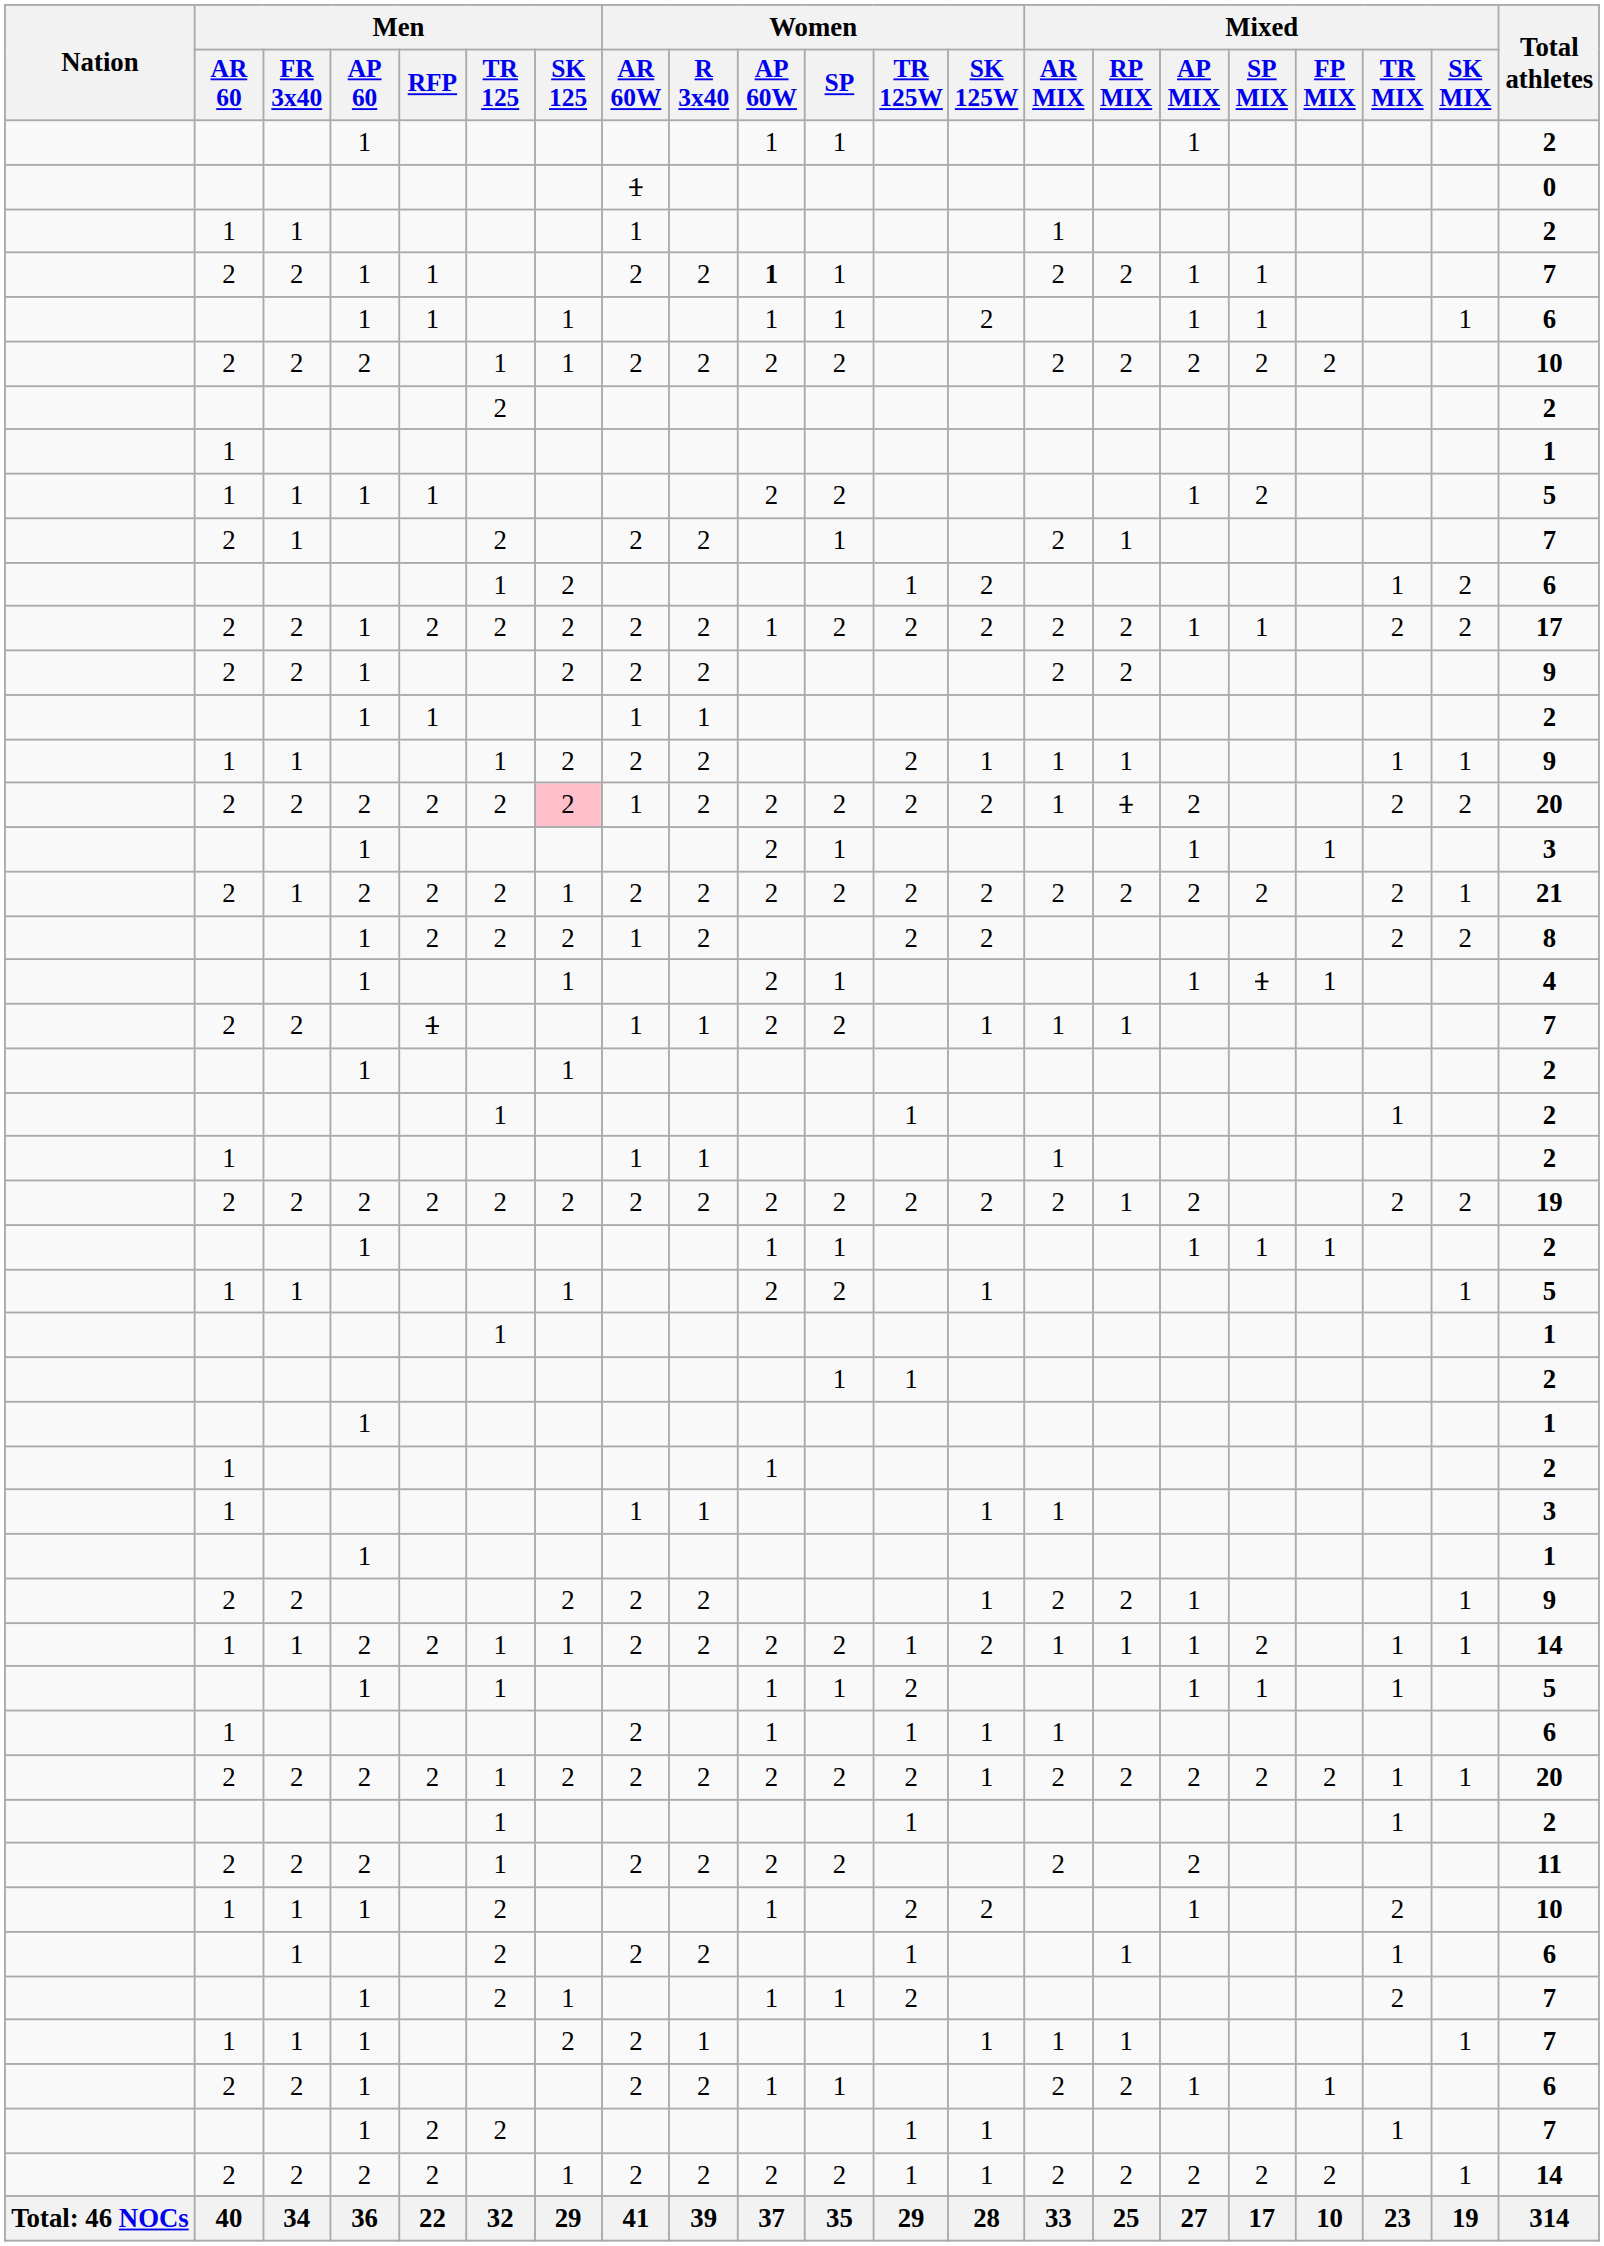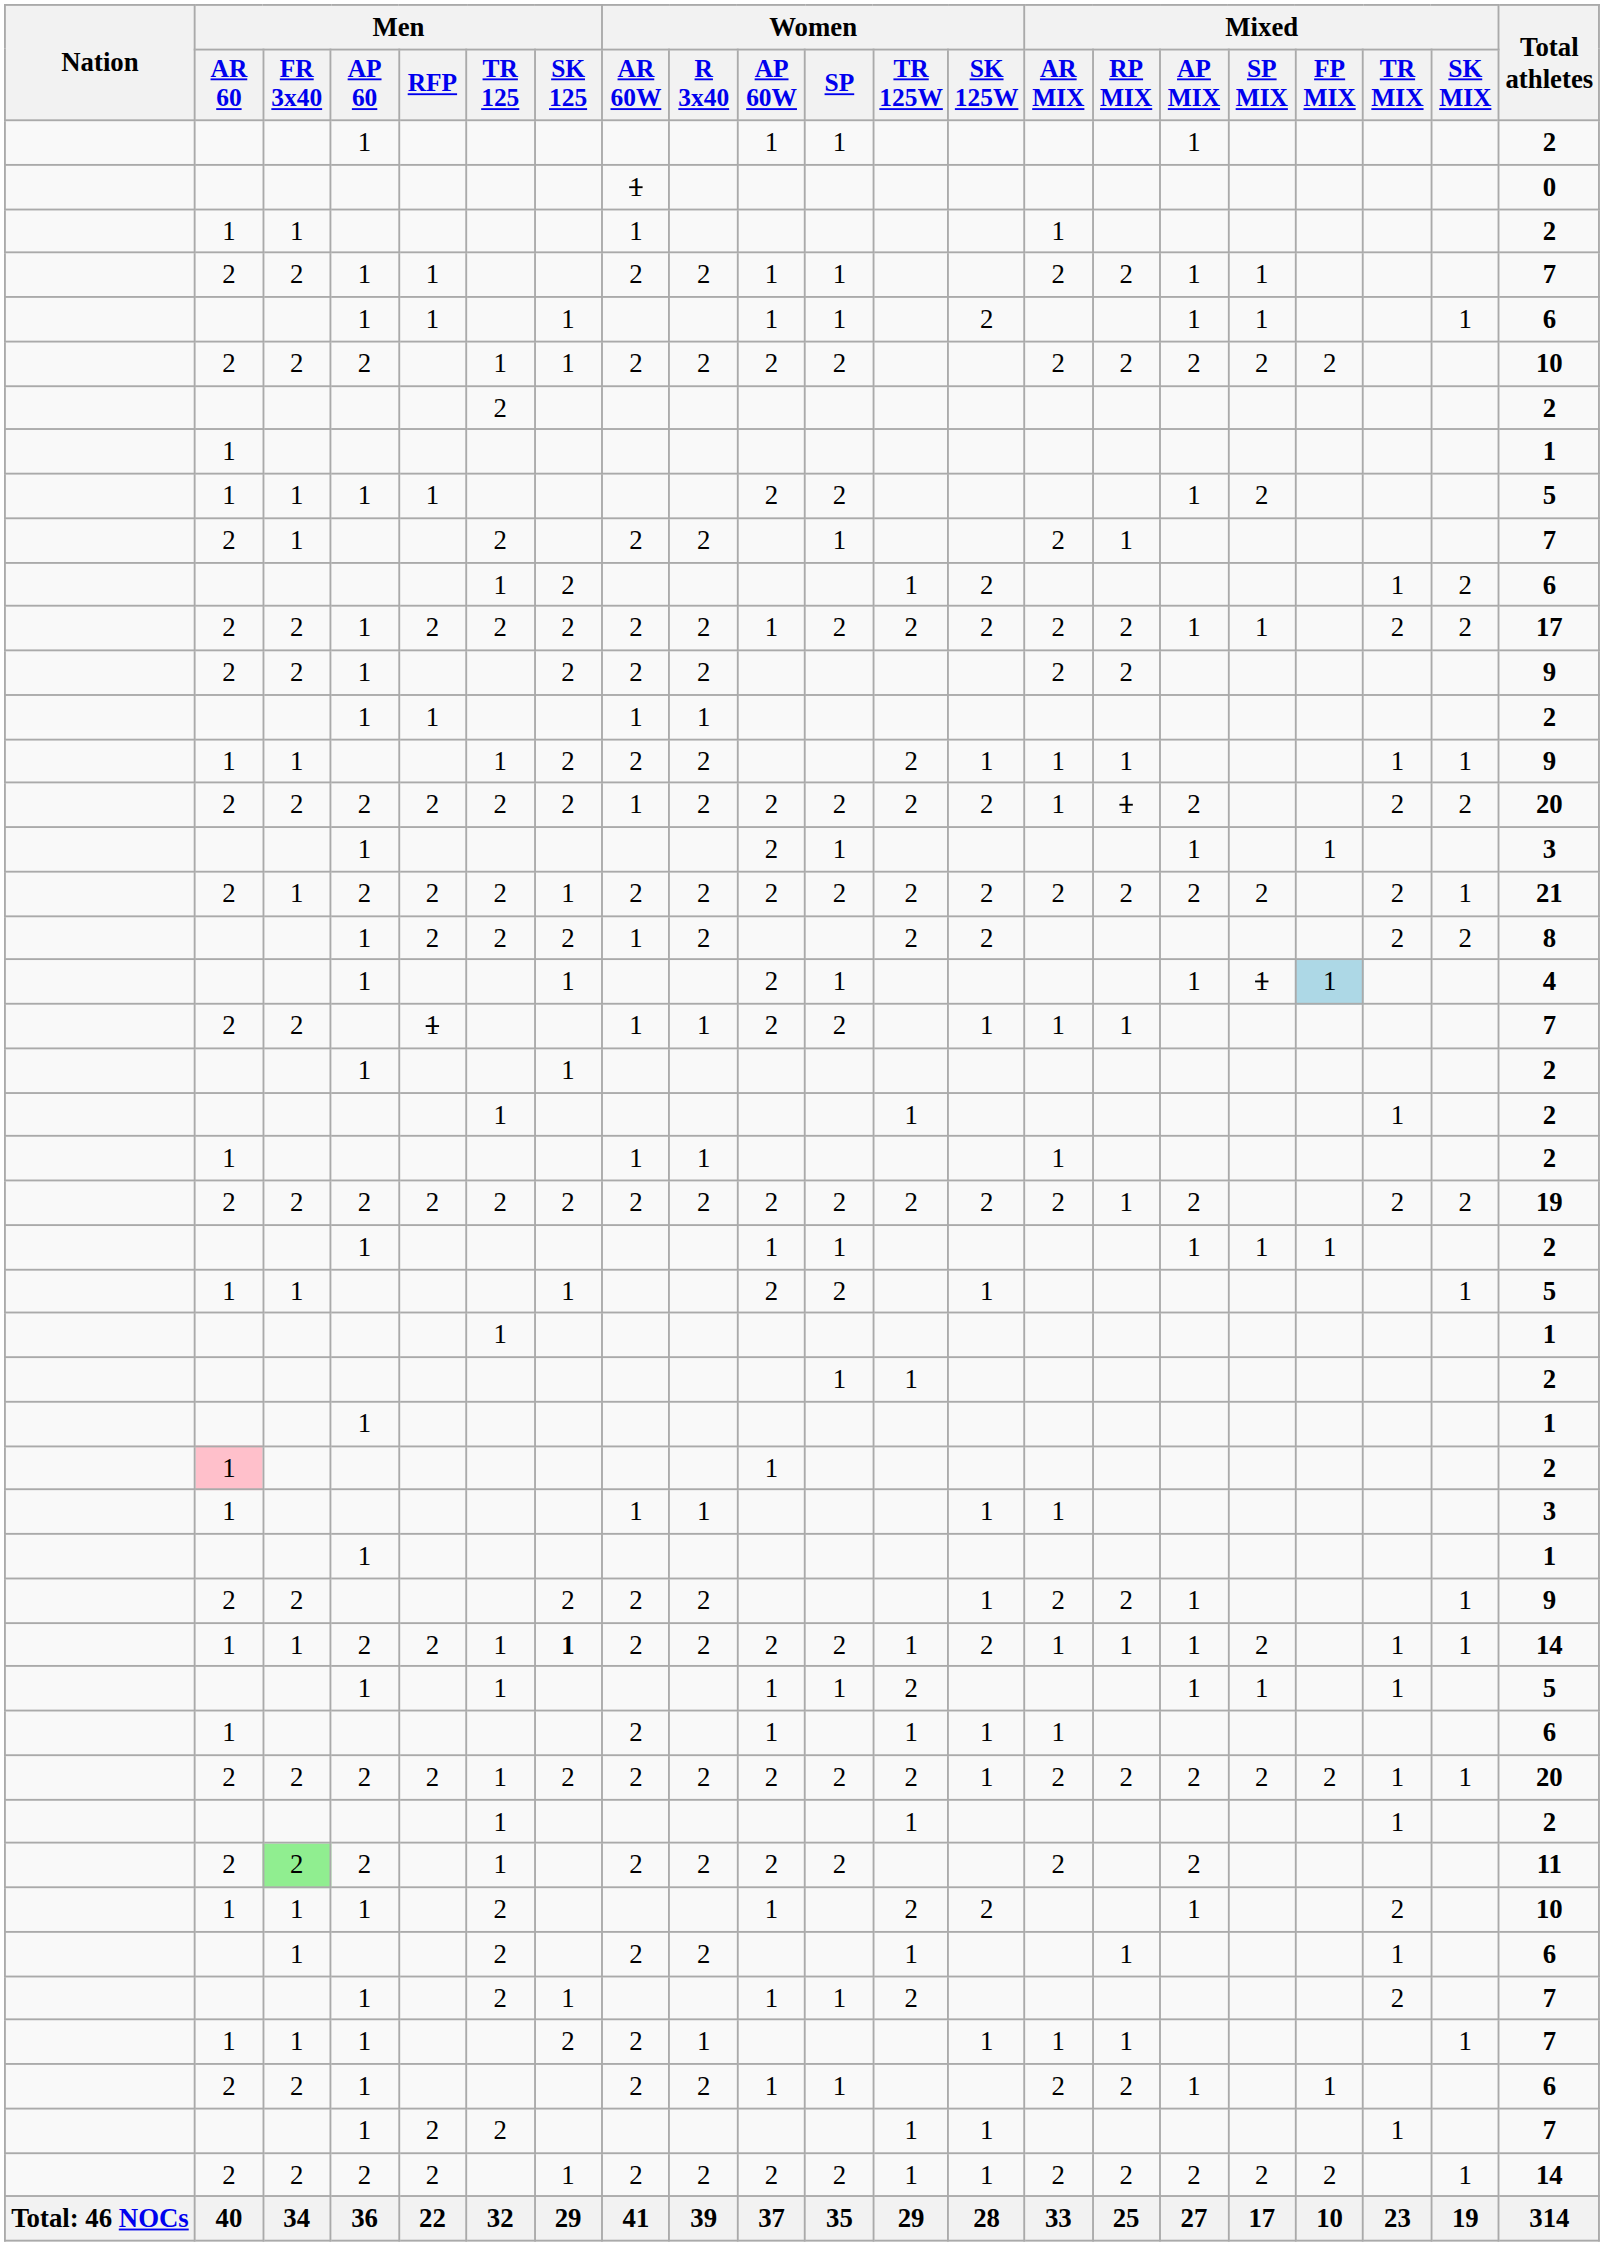(772, 275) bold -> (772, 275) normal
(568, 805) pink background -> (568, 805) no background
(1330, 982) no background -> (1330, 982) lightblue background
(229, 1467) no background -> (229, 1467) pink background
(568, 1644) normal -> (568, 1644) bold
(297, 1865) no background -> (297, 1865) lightgreen background
